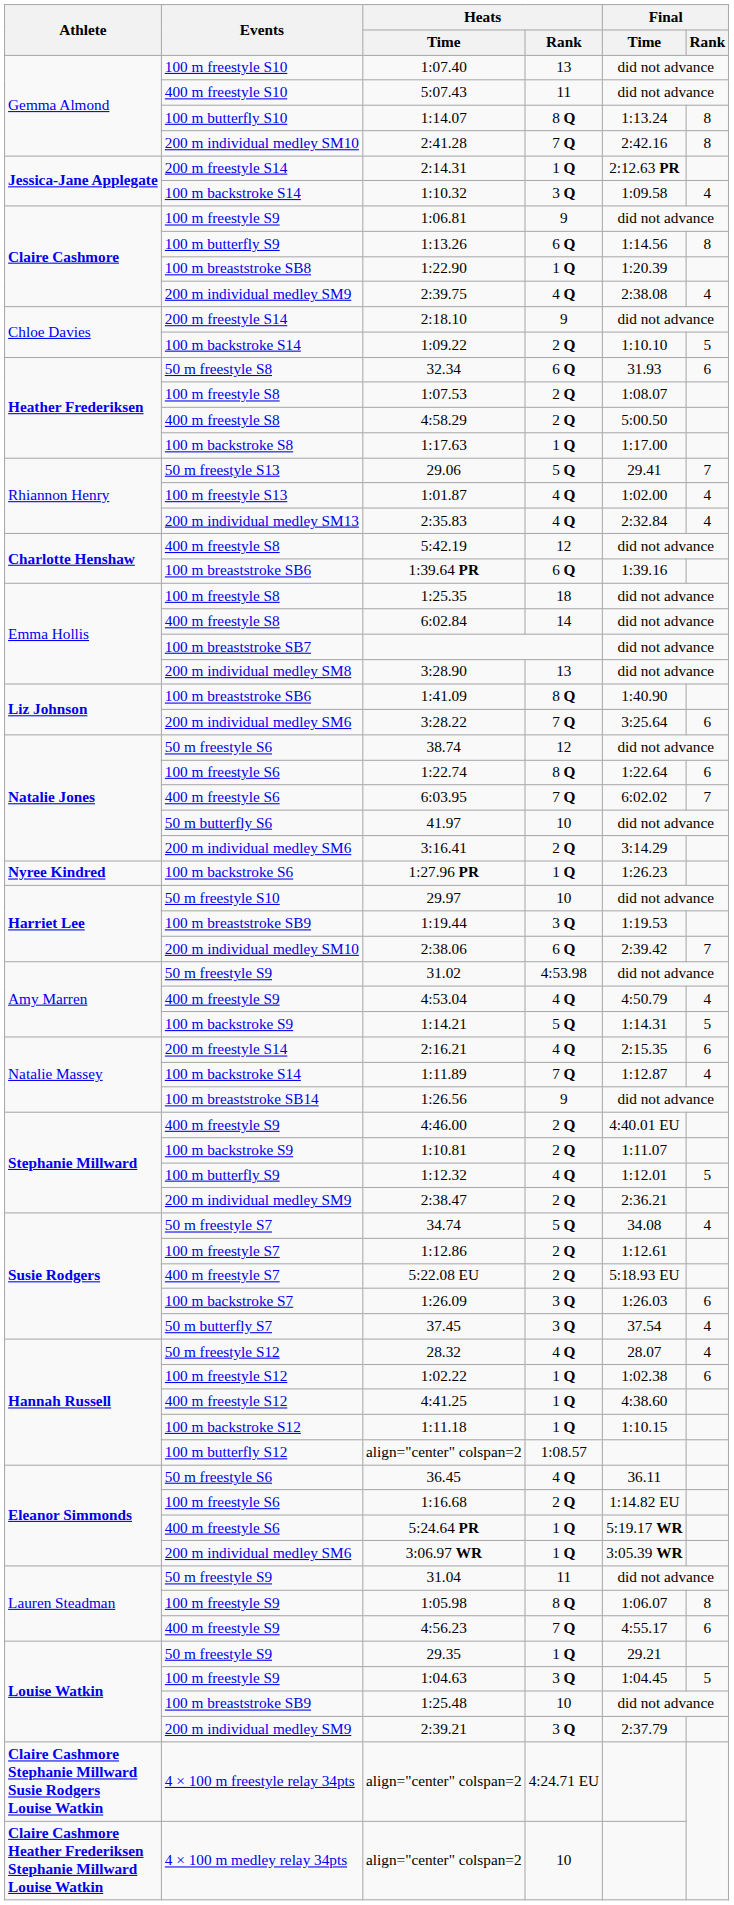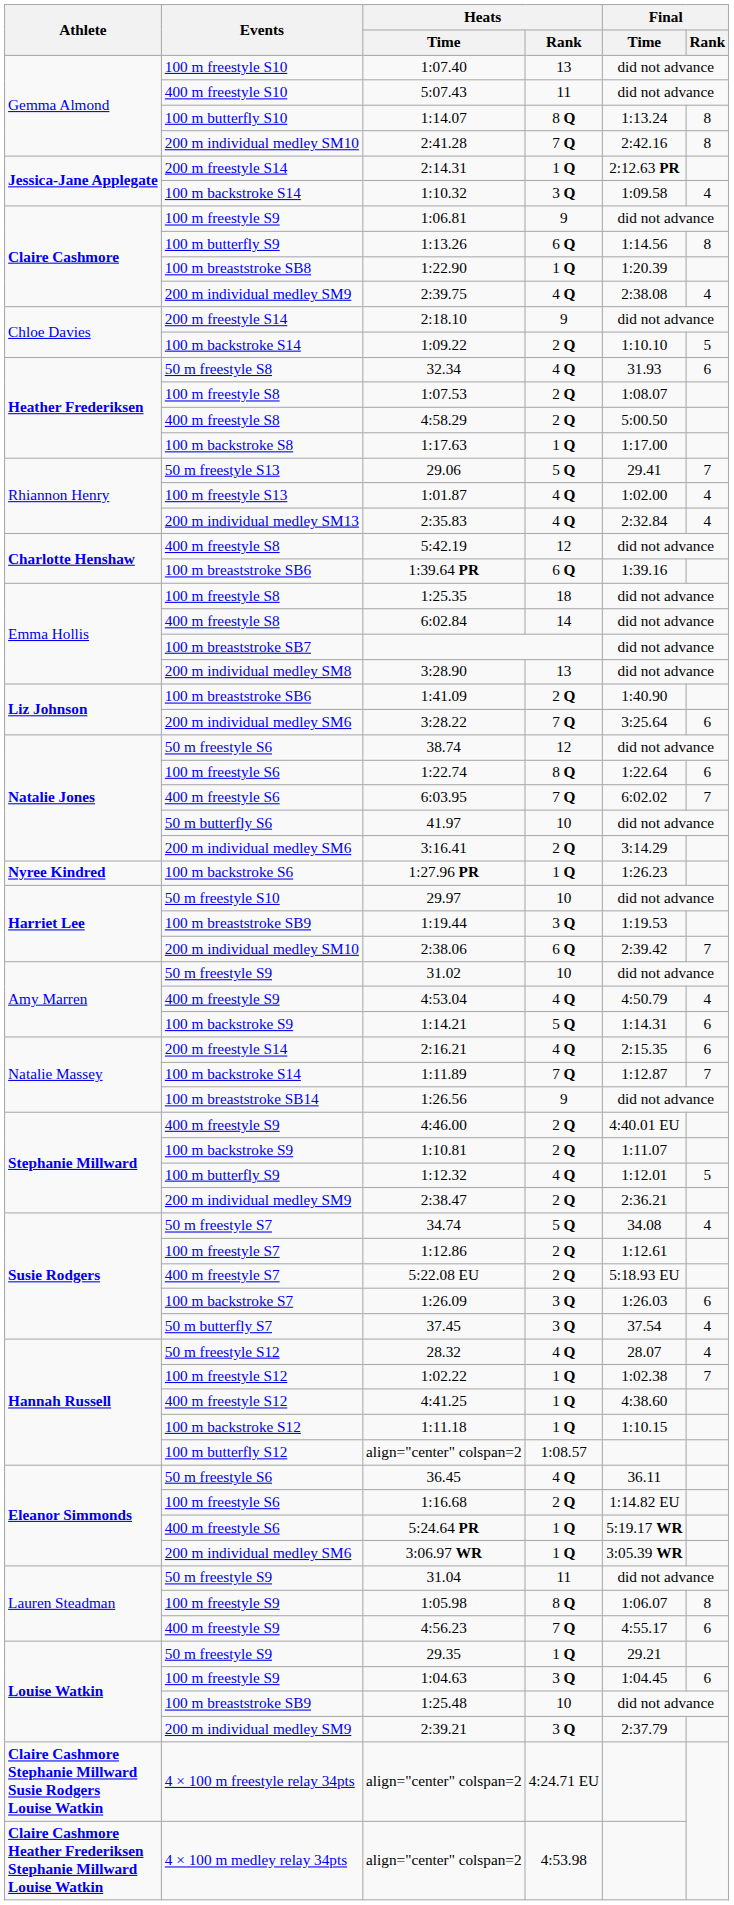(564, 369) 6 Q -> (564, 369) 4 Q
(564, 697) 8 Q -> (564, 697) 2 Q
(564, 974) 4:53.98 -> (564, 974) 10
(707, 1024) 5 -> (707, 1024) 6
(707, 1074) 4 -> (707, 1074) 7
(707, 1376) 6 -> (707, 1376) 7
(707, 1679) 5 -> (707, 1679) 6
(564, 1860) 10 -> (564, 1860) 4:53.98
